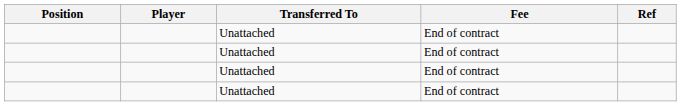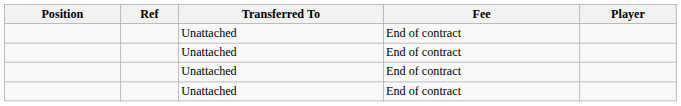columns swapped: (168, 14) <-> (647, 14)
